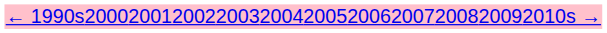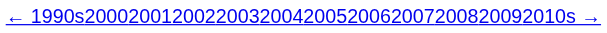(303, 16) pink background -> (303, 16) no background
